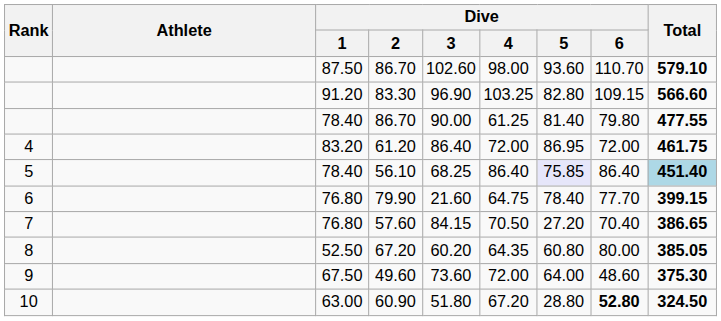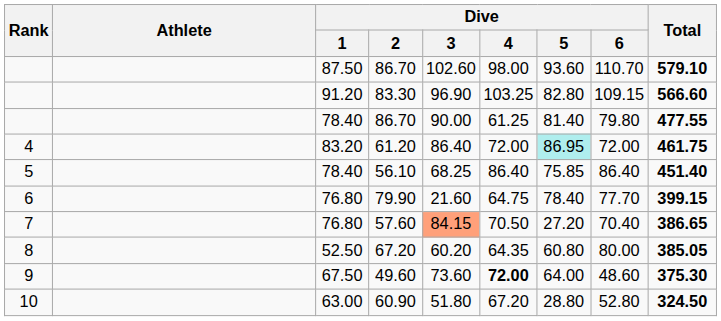(564, 146) no background -> (564, 146) paleturquoise background
(564, 172) lavender background -> (564, 172) no background
(682, 172) lightblue background -> (682, 172) no background
(451, 224) no background -> (451, 224) lightsalmon background
(508, 276) normal -> (508, 276) bold
(619, 302) bold -> (619, 302) normal
